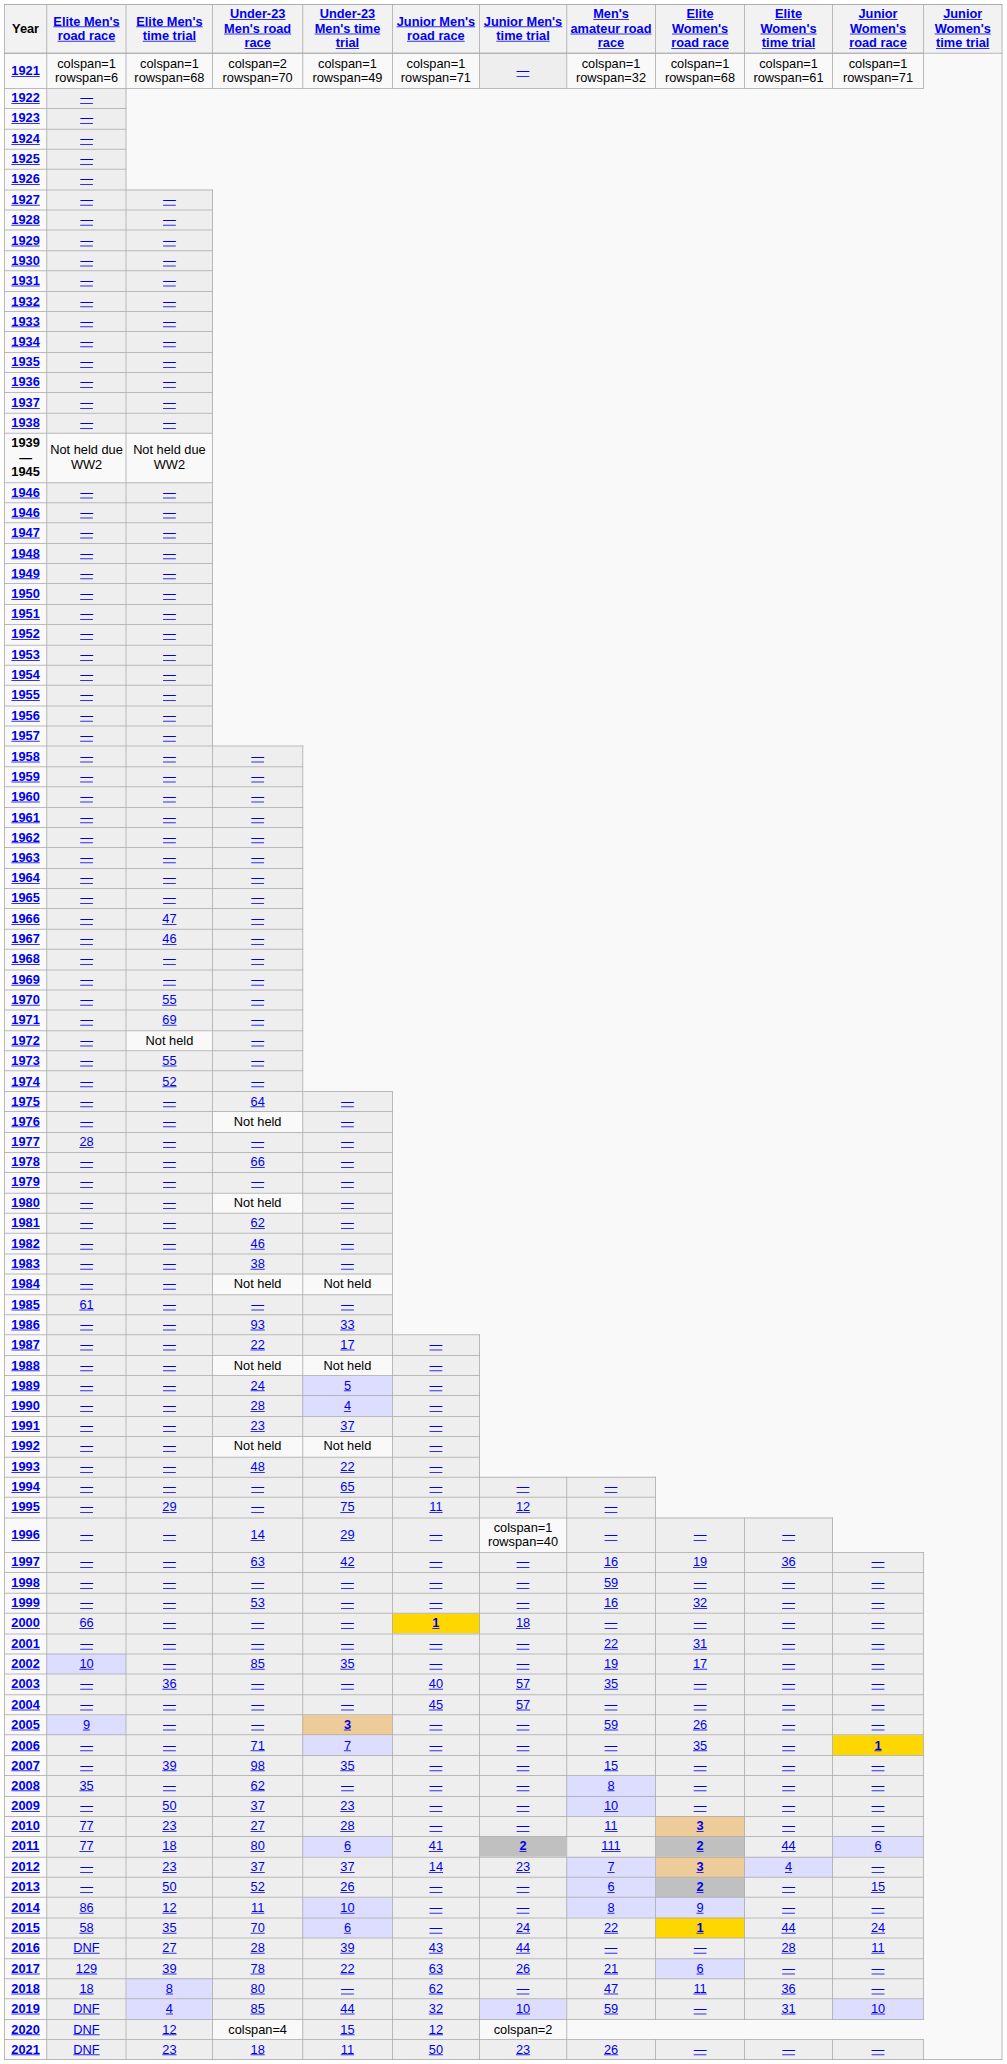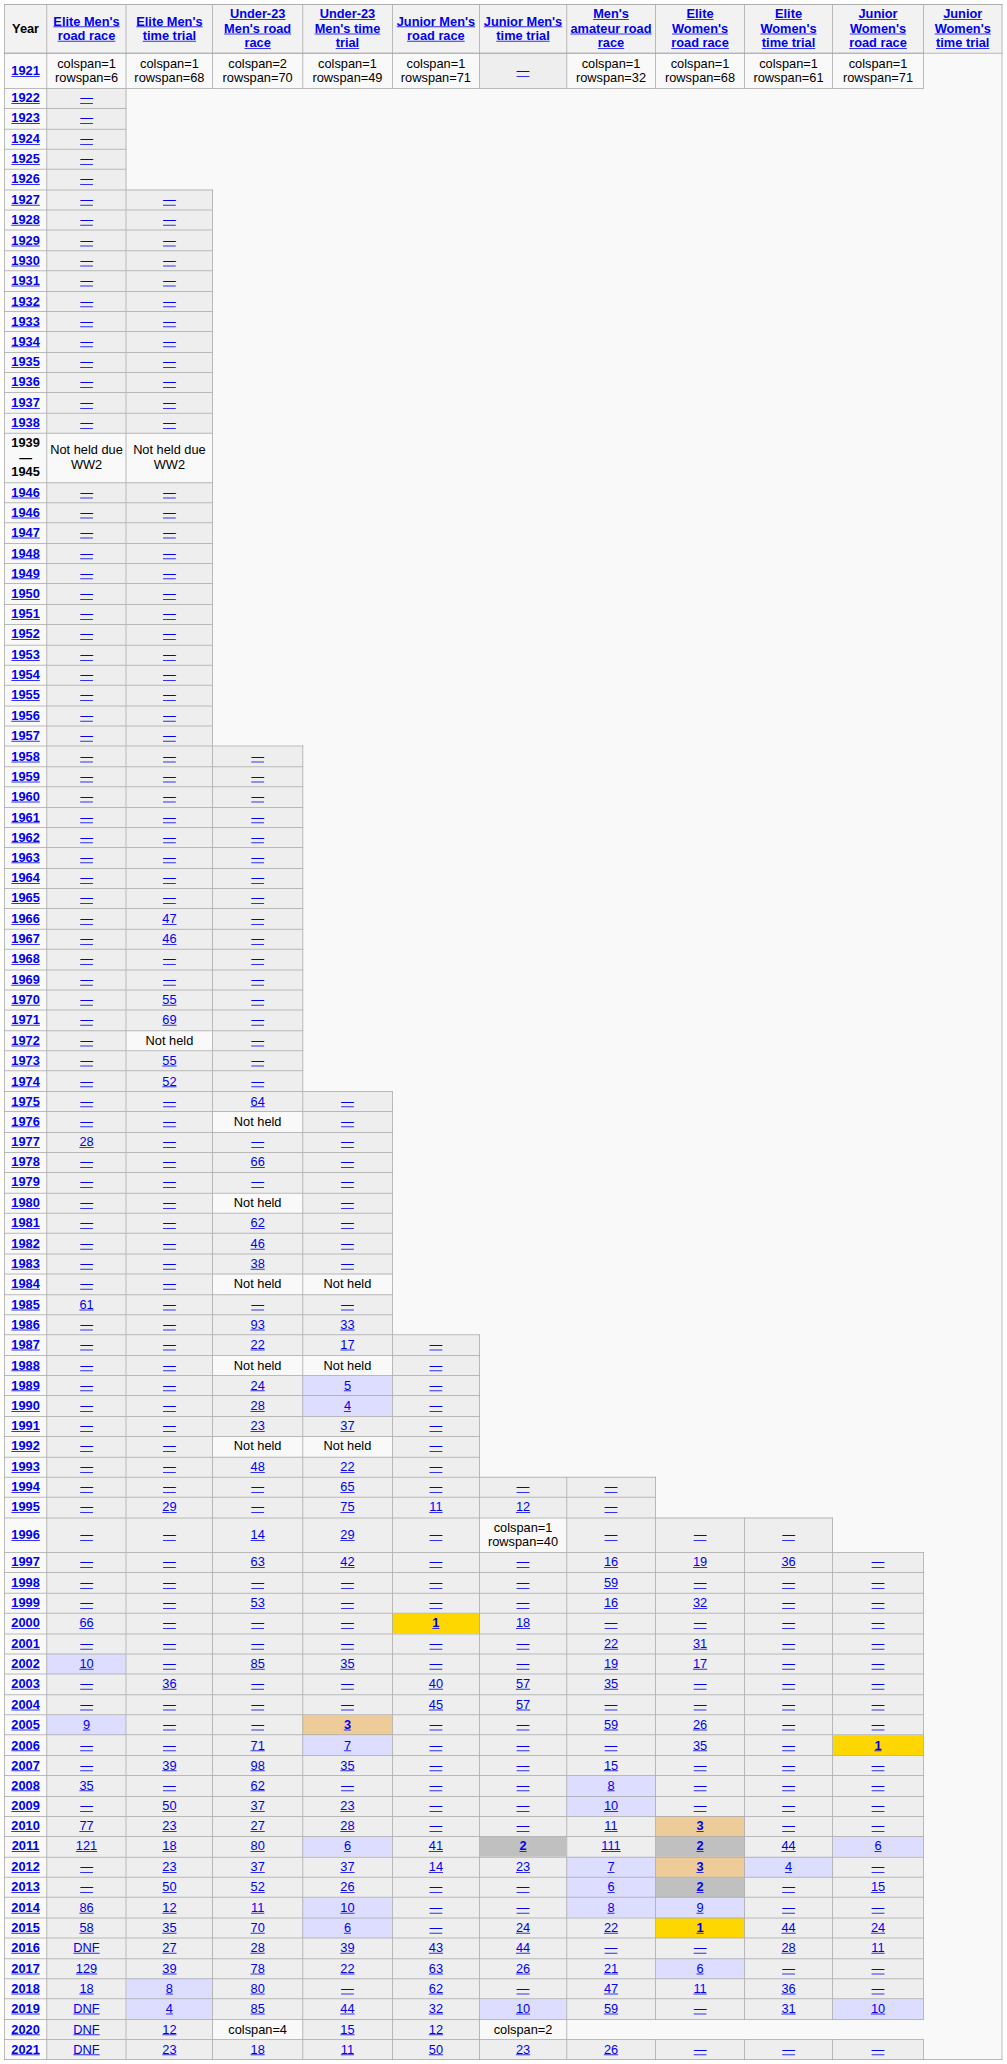(87, 1846) 77 -> (87, 1846) 121
